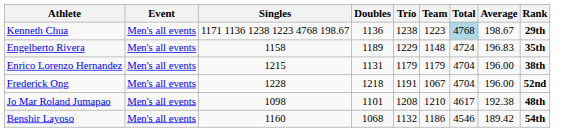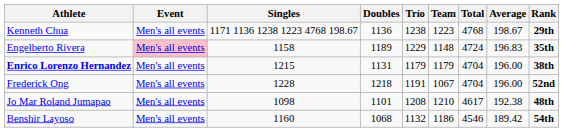(464, 31) lightblue background -> (473, 31) no background
(162, 48) no background -> (170, 48) pink background
(65, 66) normal -> (69, 66) bold
